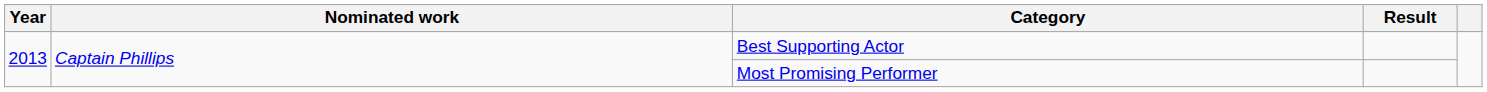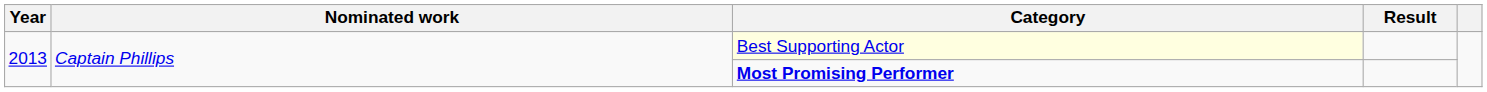(820, 45) no background -> (820, 45) lightyellow background
(837, 73) normal -> (845, 73) bold
